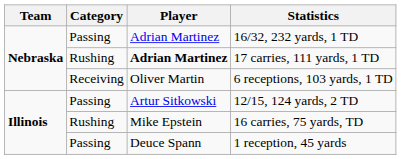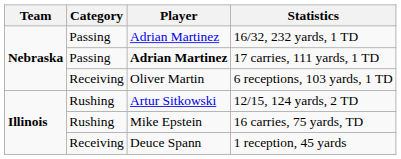(92, 58) Rushing -> (90, 58) Passing
(90, 100) Passing -> (92, 100) Rushing
(90, 143) Passing -> (97, 143) Receiving
